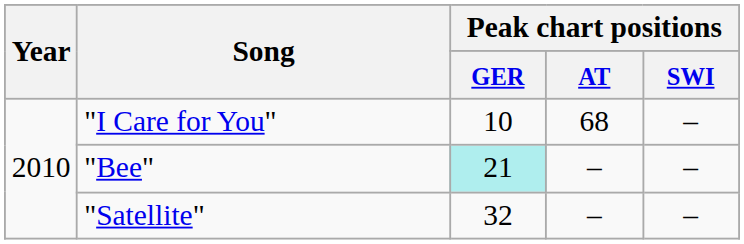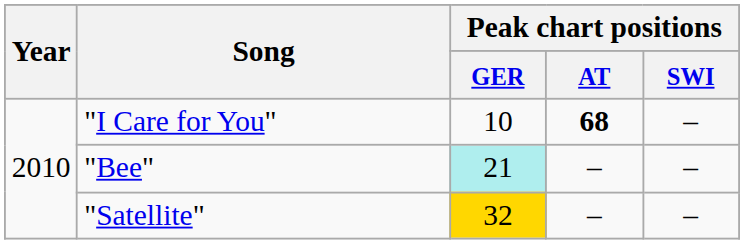(594, 121) normal -> (594, 121) bold
(498, 214) no background -> (498, 214) gold background
